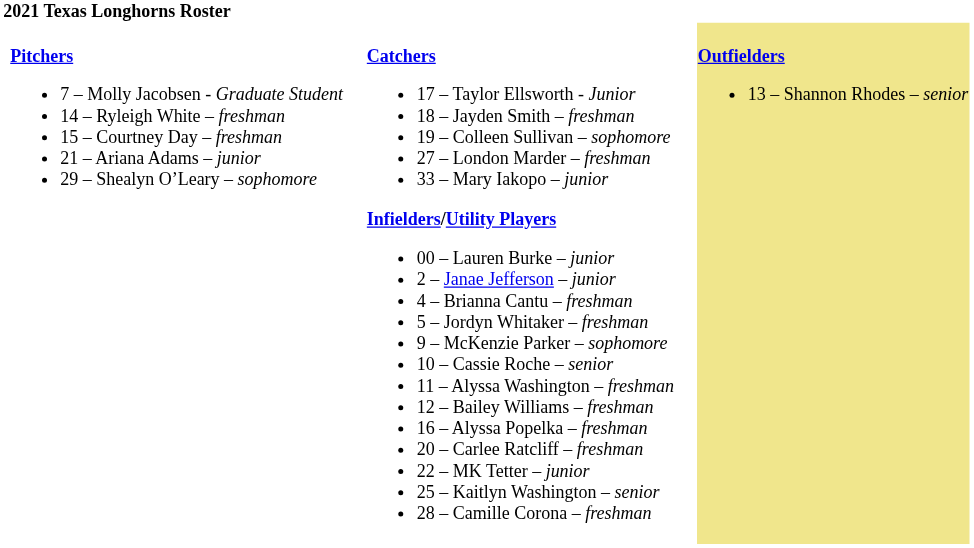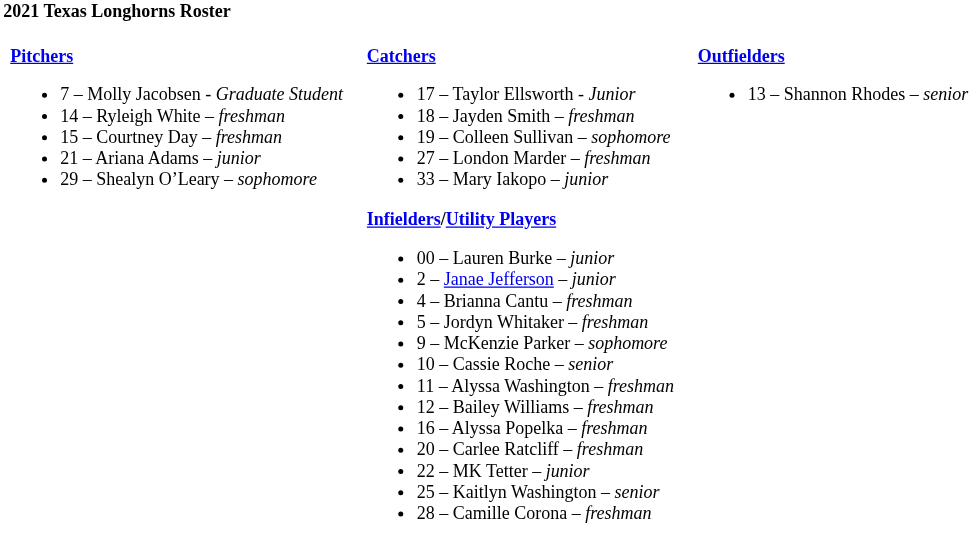(833, 75) khaki background -> (833, 75) no background
